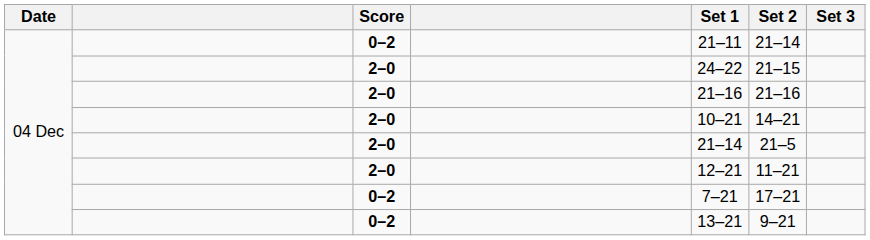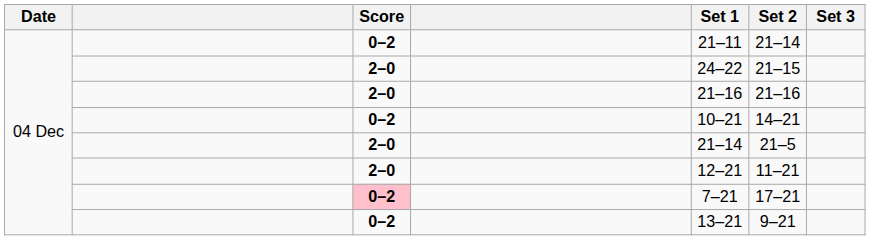(382, 119) 2–0 -> (382, 119) 0–2
(382, 196) no background -> (382, 196) pink background
